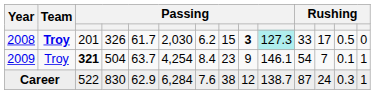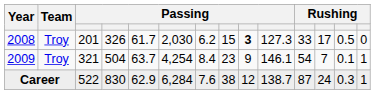(57, 39) bold -> (57, 39) normal
(276, 39) paleturquoise background -> (276, 39) no background
(89, 59) bold -> (89, 59) normal
